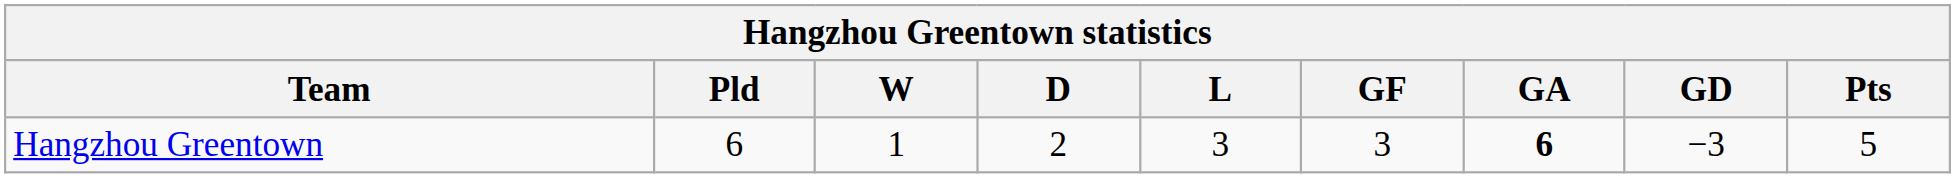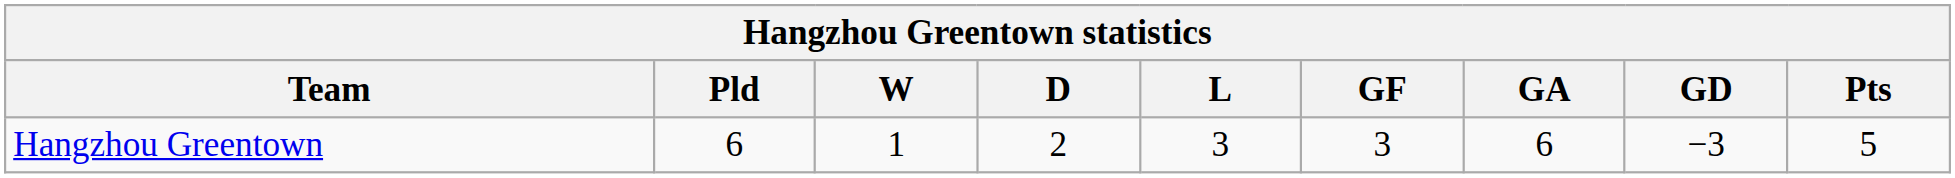(1544, 144) bold -> (1544, 144) normal
